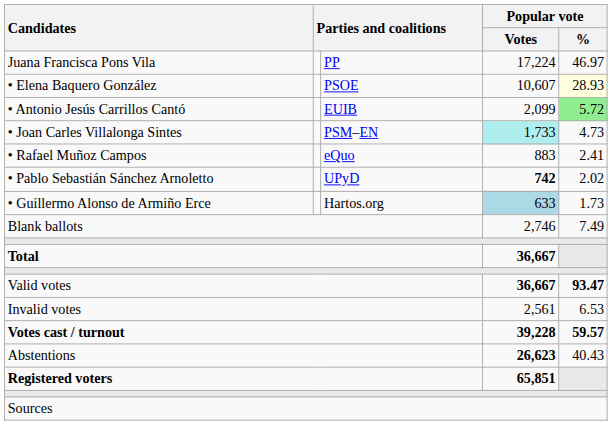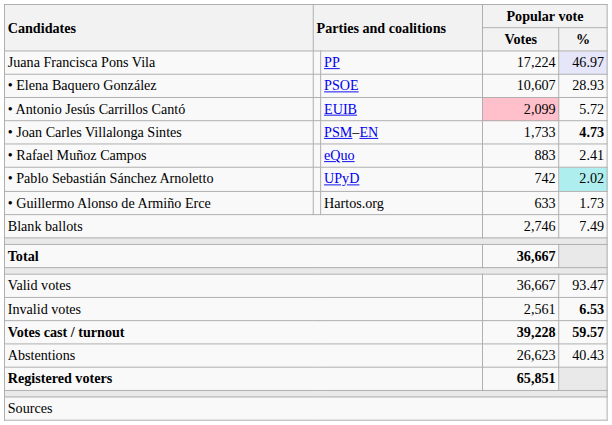(588, 62) no background -> (588, 62) lavender background
(588, 86) lightyellow background -> (588, 86) no background
(540, 109) no background -> (540, 109) pink background
(592, 109) lightgreen background -> (592, 109) no background
(540, 132) paleturquoise background -> (540, 132) no background
(592, 132) normal -> (592, 132) bold
(545, 179) bold -> (545, 179) normal
(592, 179) no background -> (592, 179) paleturquoise background
(545, 202) lightblue background -> (545, 202) no background
(536, 285) bold -> (536, 285) normal
(588, 285) bold -> (588, 285) normal
(592, 309) normal -> (592, 309) bold
(536, 355) bold -> (536, 355) normal
